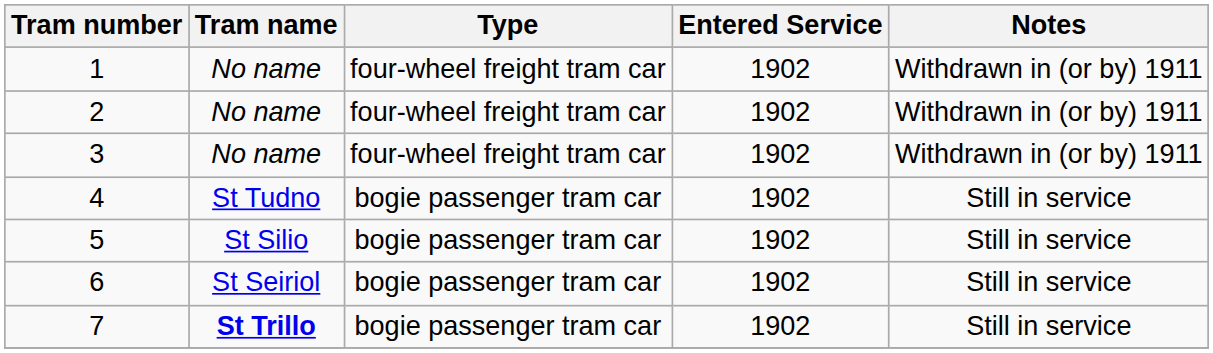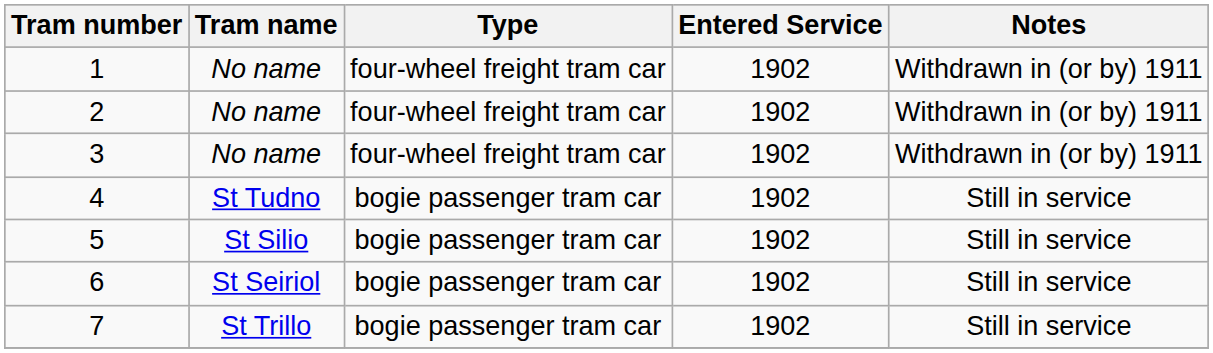(266, 326) bold -> (266, 326) normal
